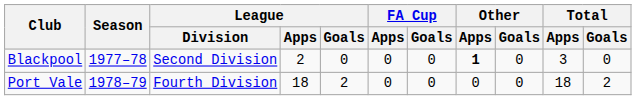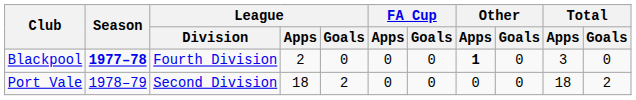(118, 61) normal -> (118, 61) bold
(215, 61) Second Division -> (215, 61) Fourth Division
(215, 83) Fourth Division -> (215, 83) Second Division
